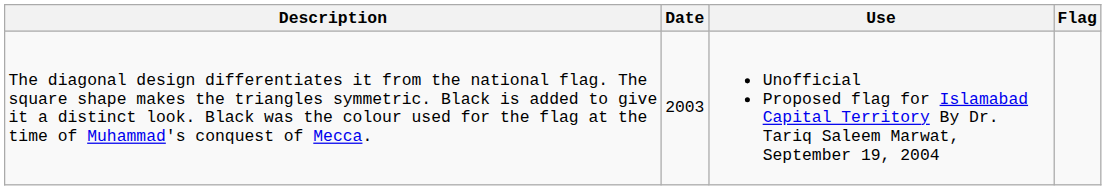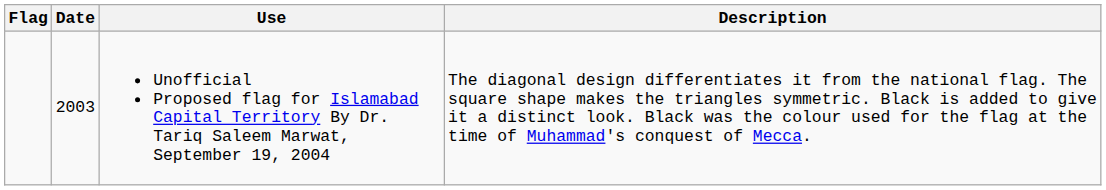columns swapped: (1077, 18) <-> (333, 18)
